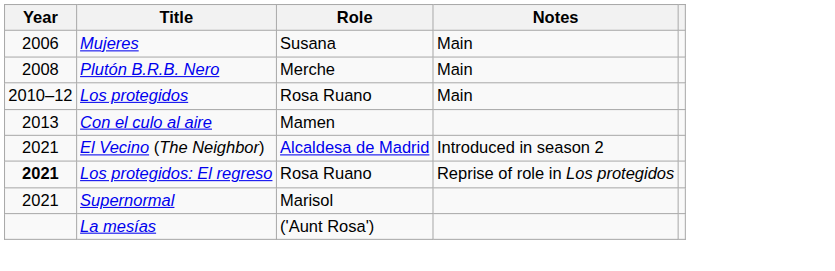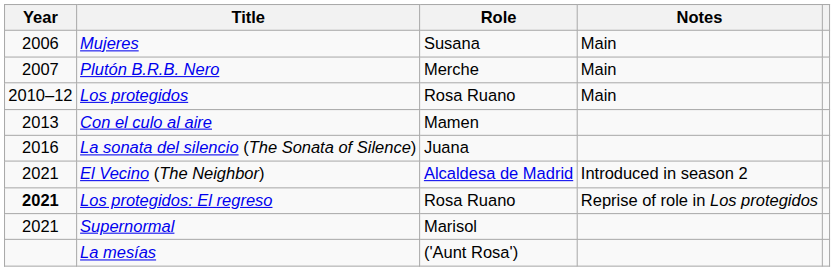(40, 69) 2008 -> (40, 69) 2007
+ row: (248, 148)
